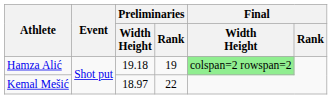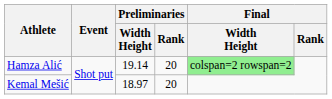(135, 65) 19.18 -> (135, 65) 19.14
(171, 65) 19 -> (171, 65) 20
(171, 84) 22 -> (171, 84) 20
